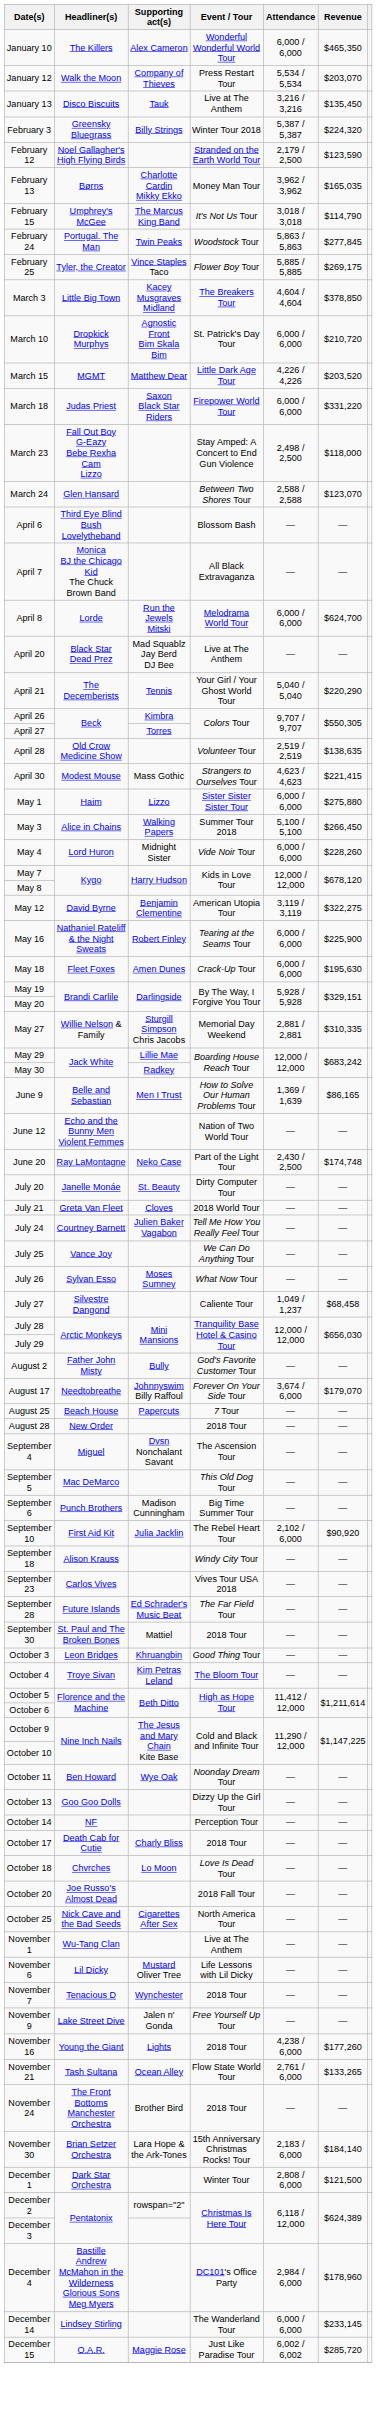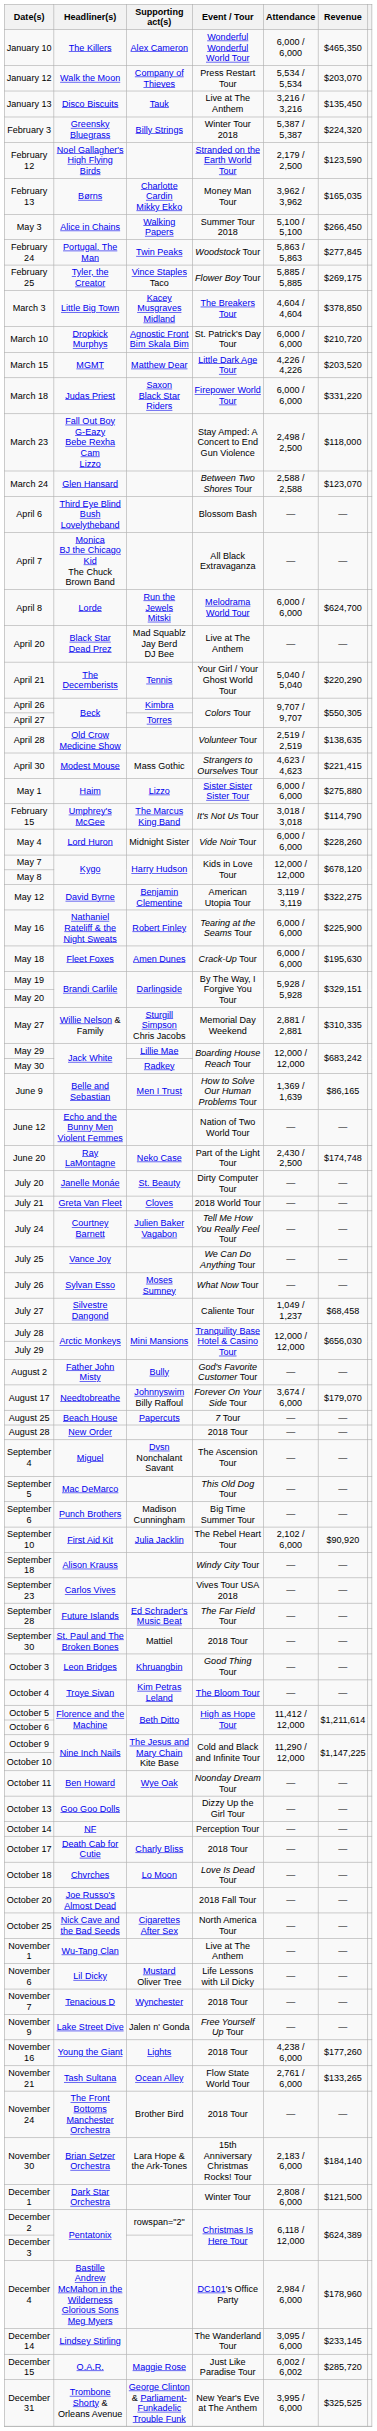rows swapped: (29, 216) <-> (29, 827)
(291, 2324) 6,000 / 6,000 -> (291, 2341) 3,095 / 6,000
+ row: (29, 2403)
